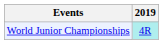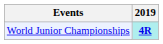(145, 30) normal -> (145, 30) bold
